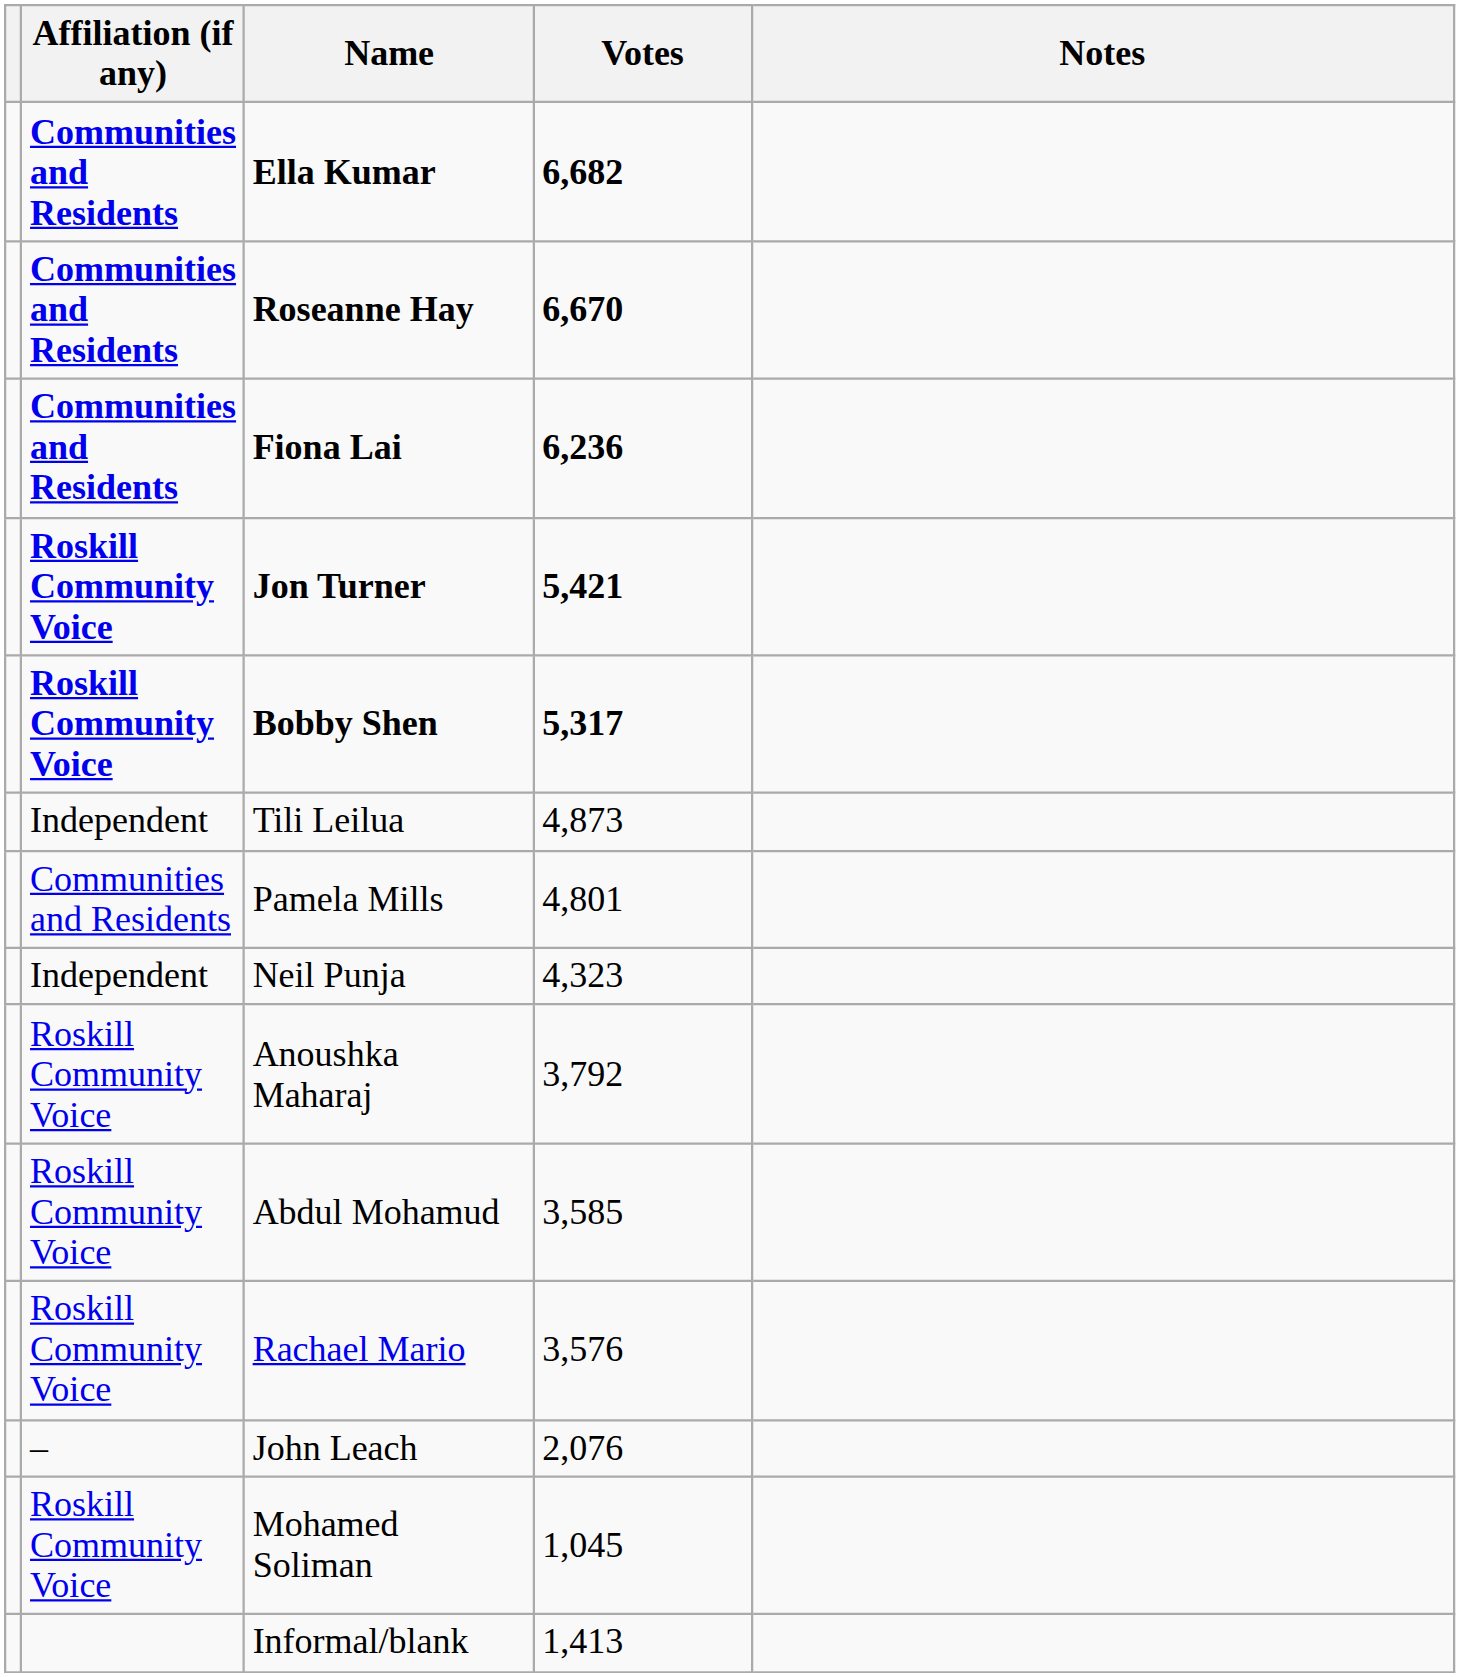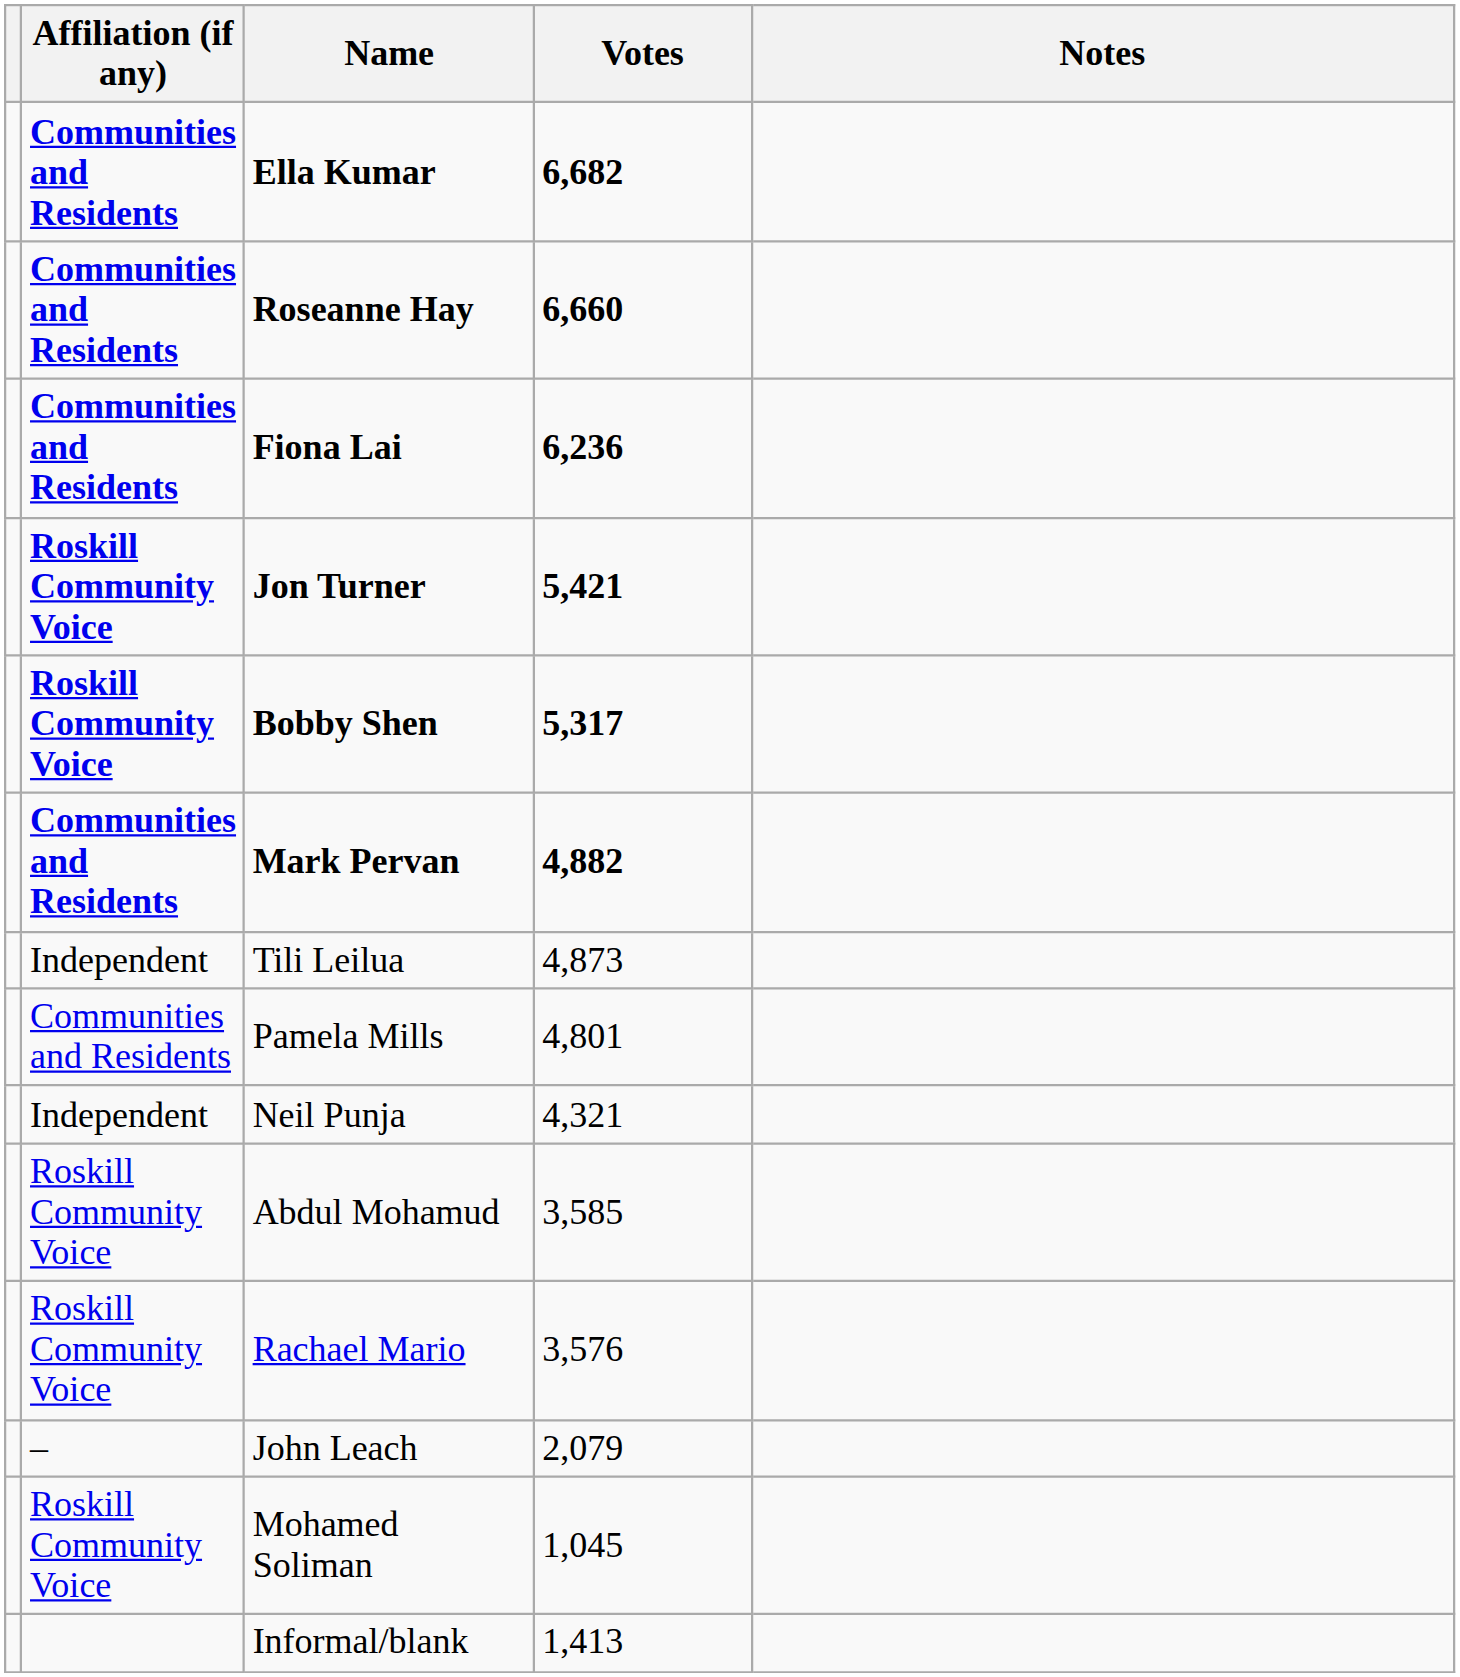(583, 309) 6,670 -> (583, 309) 6,660
+ row: (356, 861)
(583, 975) 4,323 -> (583, 1113) 4,321
- row: (326, 1073)
(583, 1447) 2,076 -> (583, 1447) 2,079
